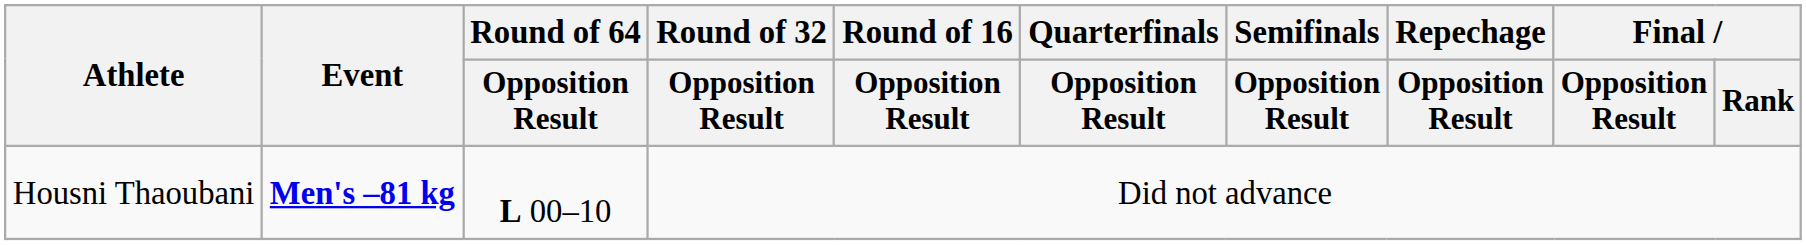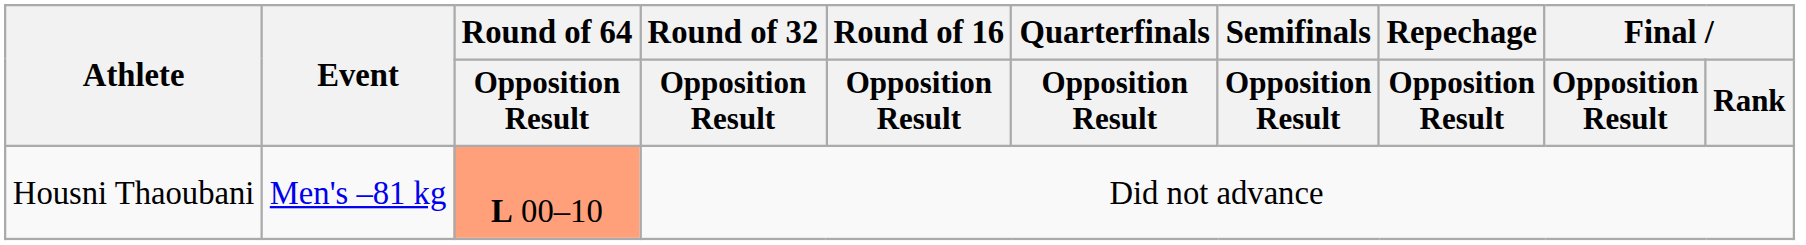(362, 192) bold -> (358, 192) normal
(556, 211) no background -> (547, 211) lightsalmon background
